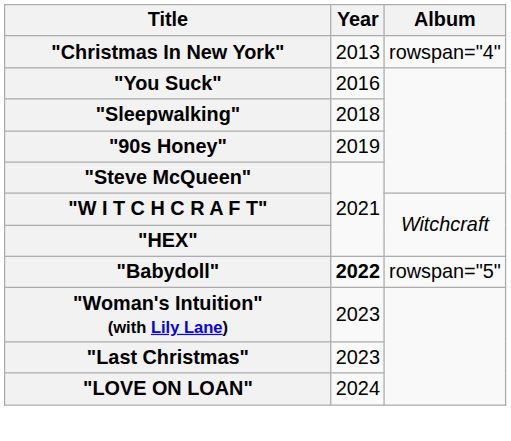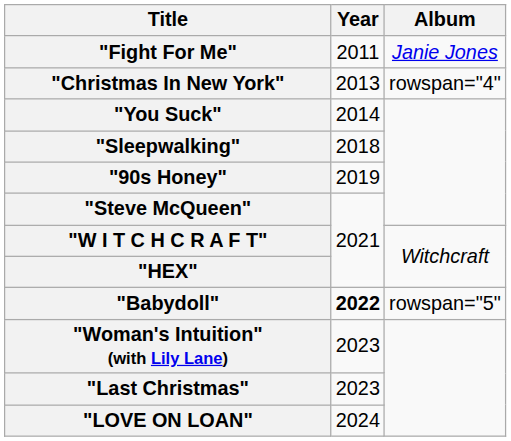+ row: (168, 51)
(358, 83) 2016 -> (358, 114) 2014
